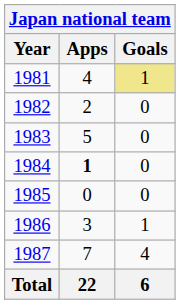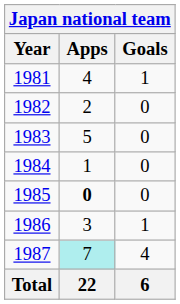(145, 78) khaki background -> (145, 78) no background
(87, 166) bold -> (87, 166) normal
(87, 195) normal -> (87, 195) bold
(87, 254) no background -> (87, 254) paleturquoise background
